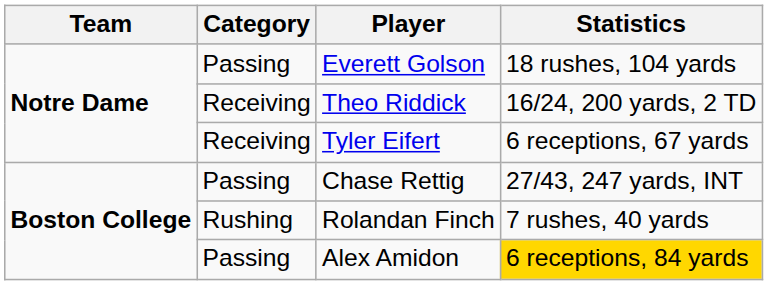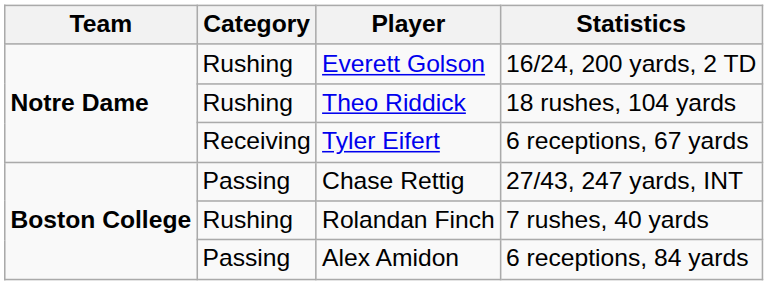(246, 63) Passing -> (248, 63) Rushing
(621, 63) 18 rushes, 104 yards -> (631, 63) 16/24, 200 yards, 2 TD
(257, 102) Receiving -> (248, 102) Rushing
(631, 102) 16/24, 200 yards, 2 TD -> (621, 102) 18 rushes, 104 yards
(627, 259) gold background -> (627, 259) no background
